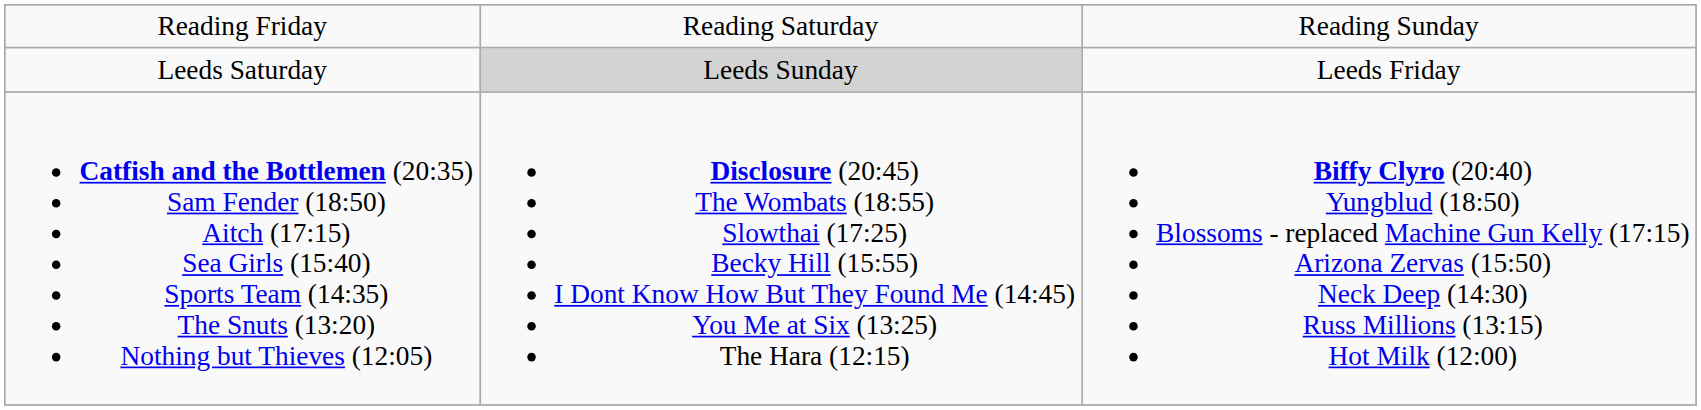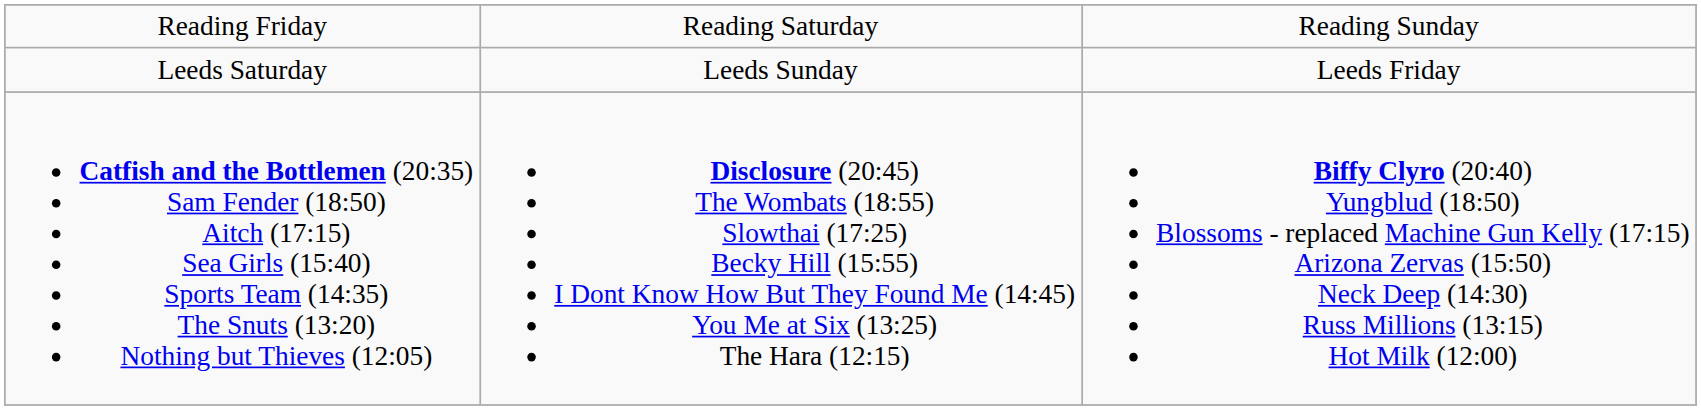(780, 69) lightgrey background -> (780, 69) no background
